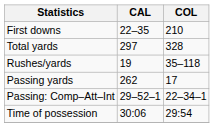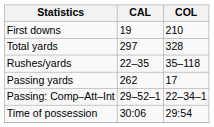(134, 30) 22–35 -> (126, 30) 19
(126, 63) 19 -> (134, 63) 22–35
